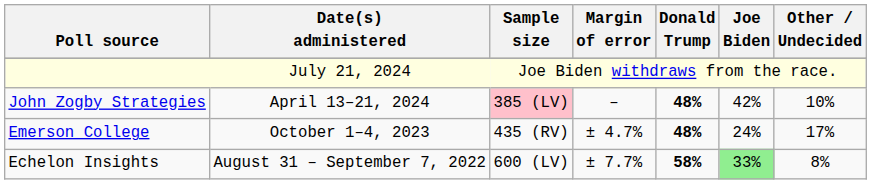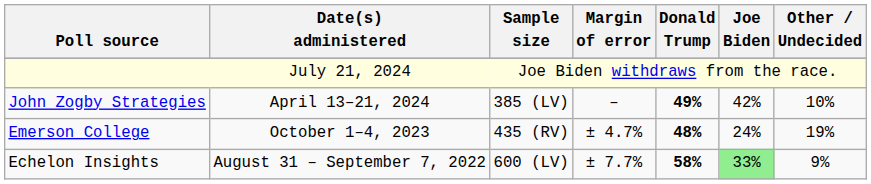(531, 102) pink background -> (531, 102) no background
(687, 102) 48% -> (687, 102) 49%
(820, 133) 17% -> (820, 133) 19%
(820, 163) 8% -> (820, 163) 9%
